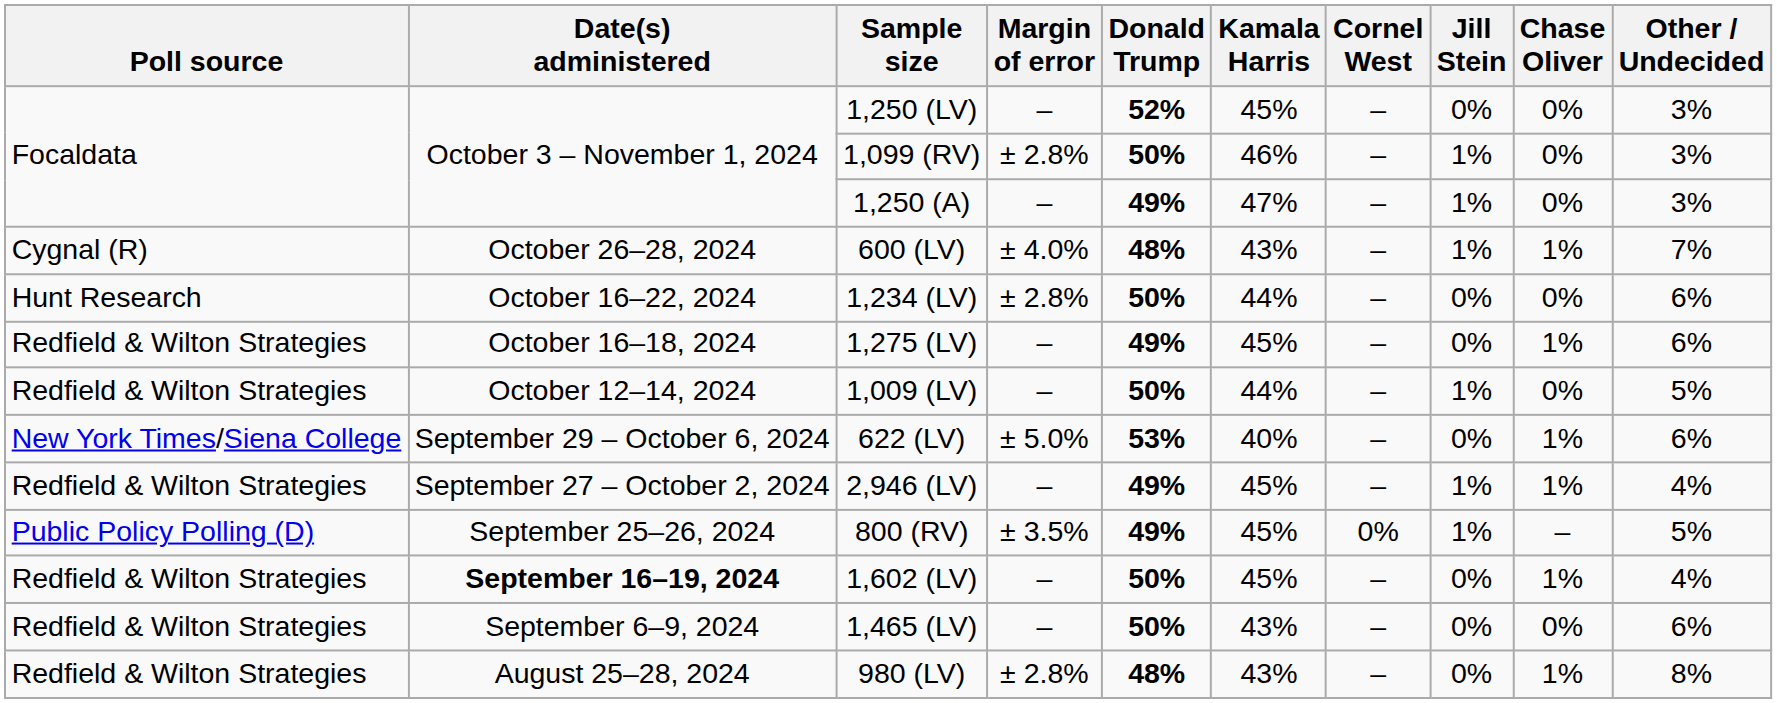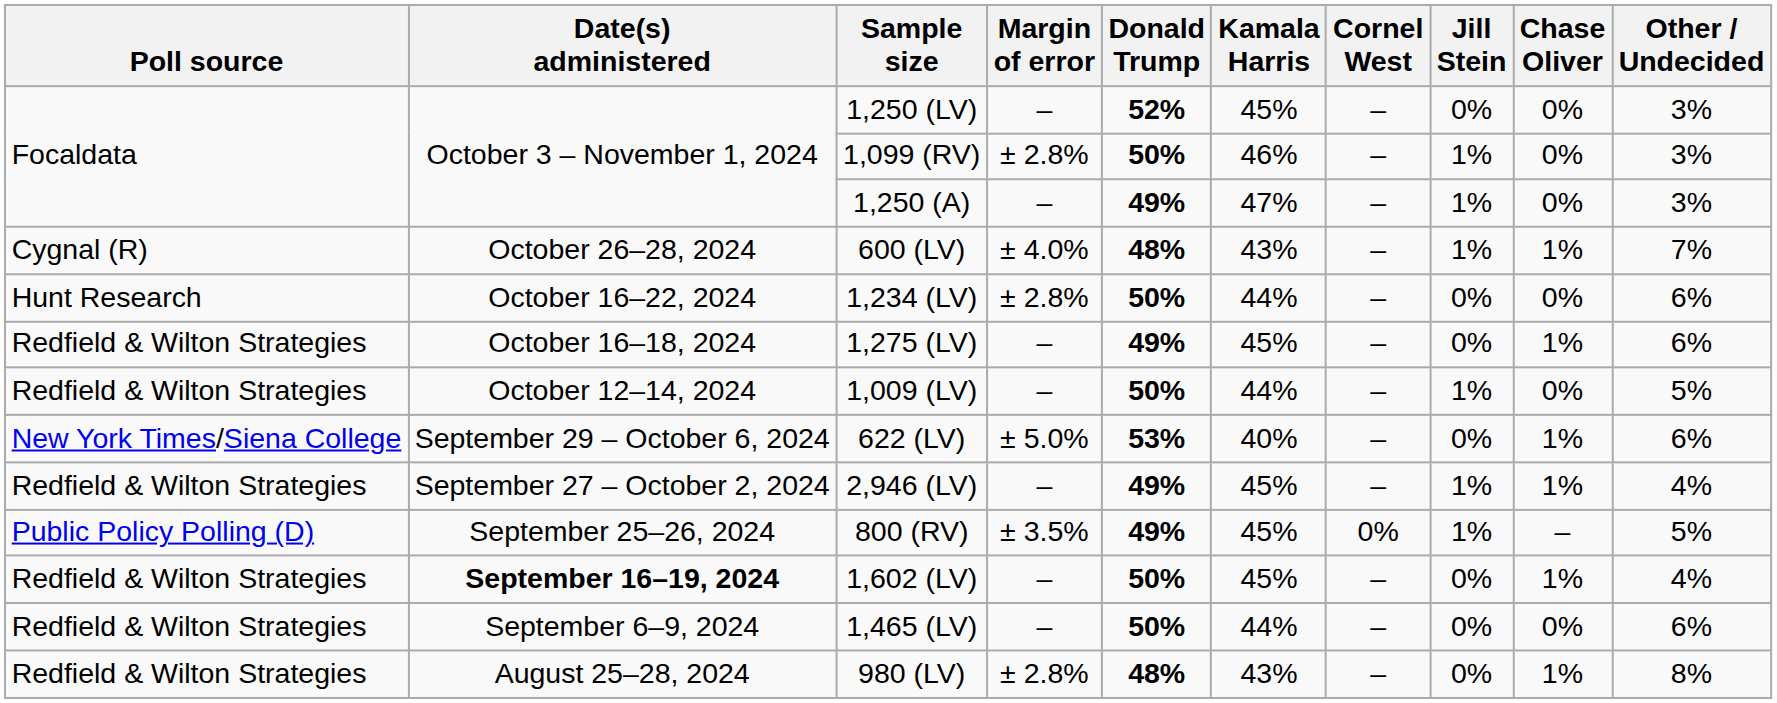(1269, 626) 43% -> (1269, 626) 44%
